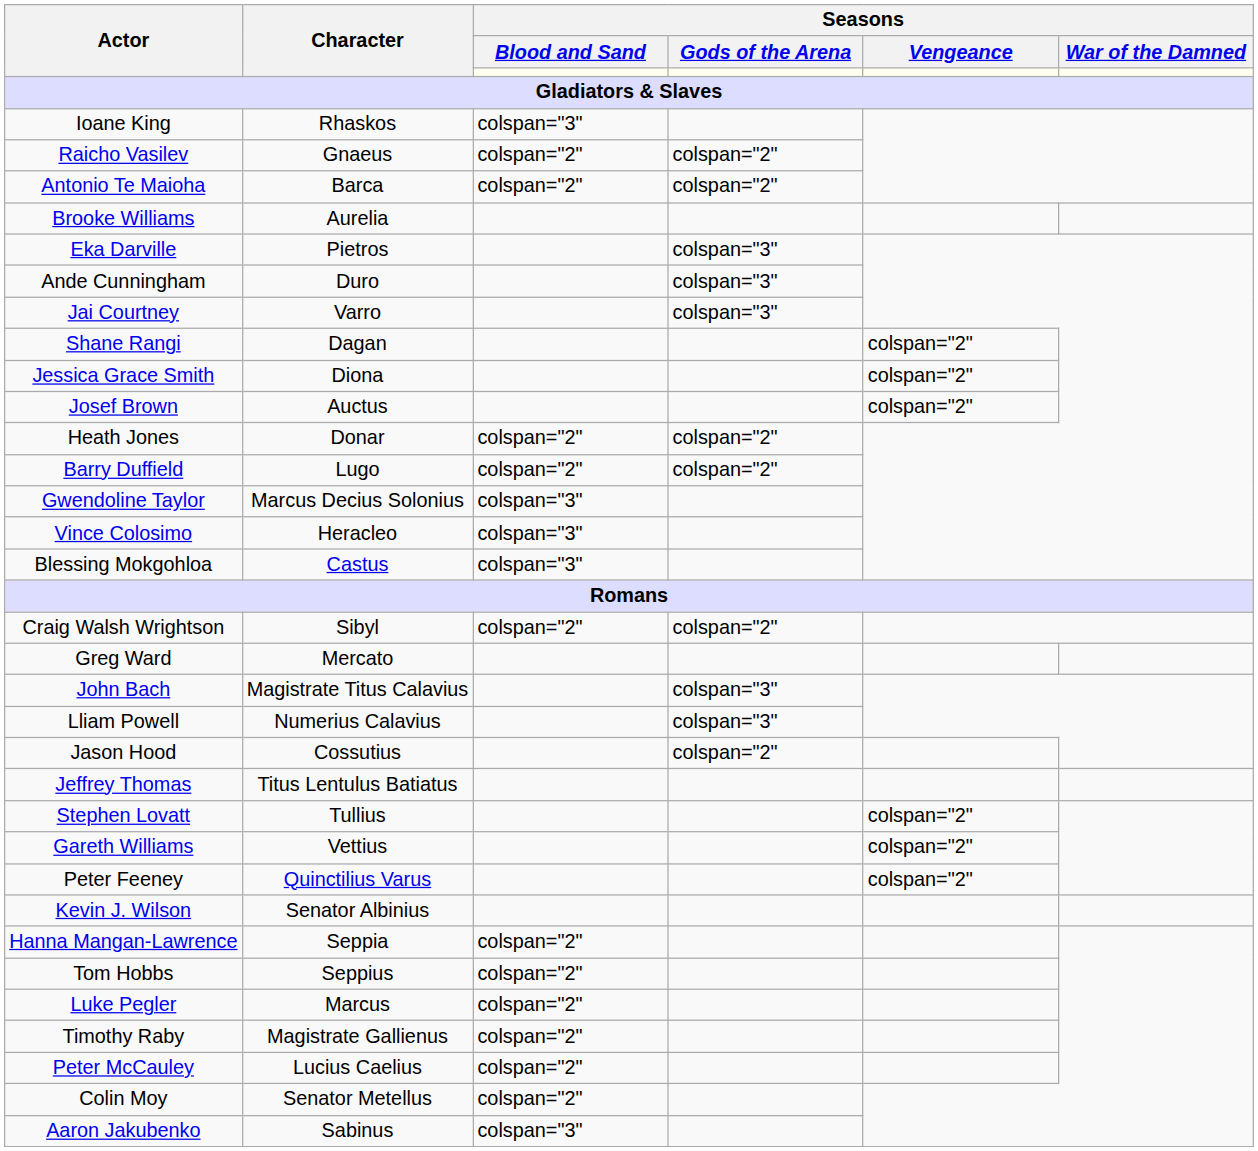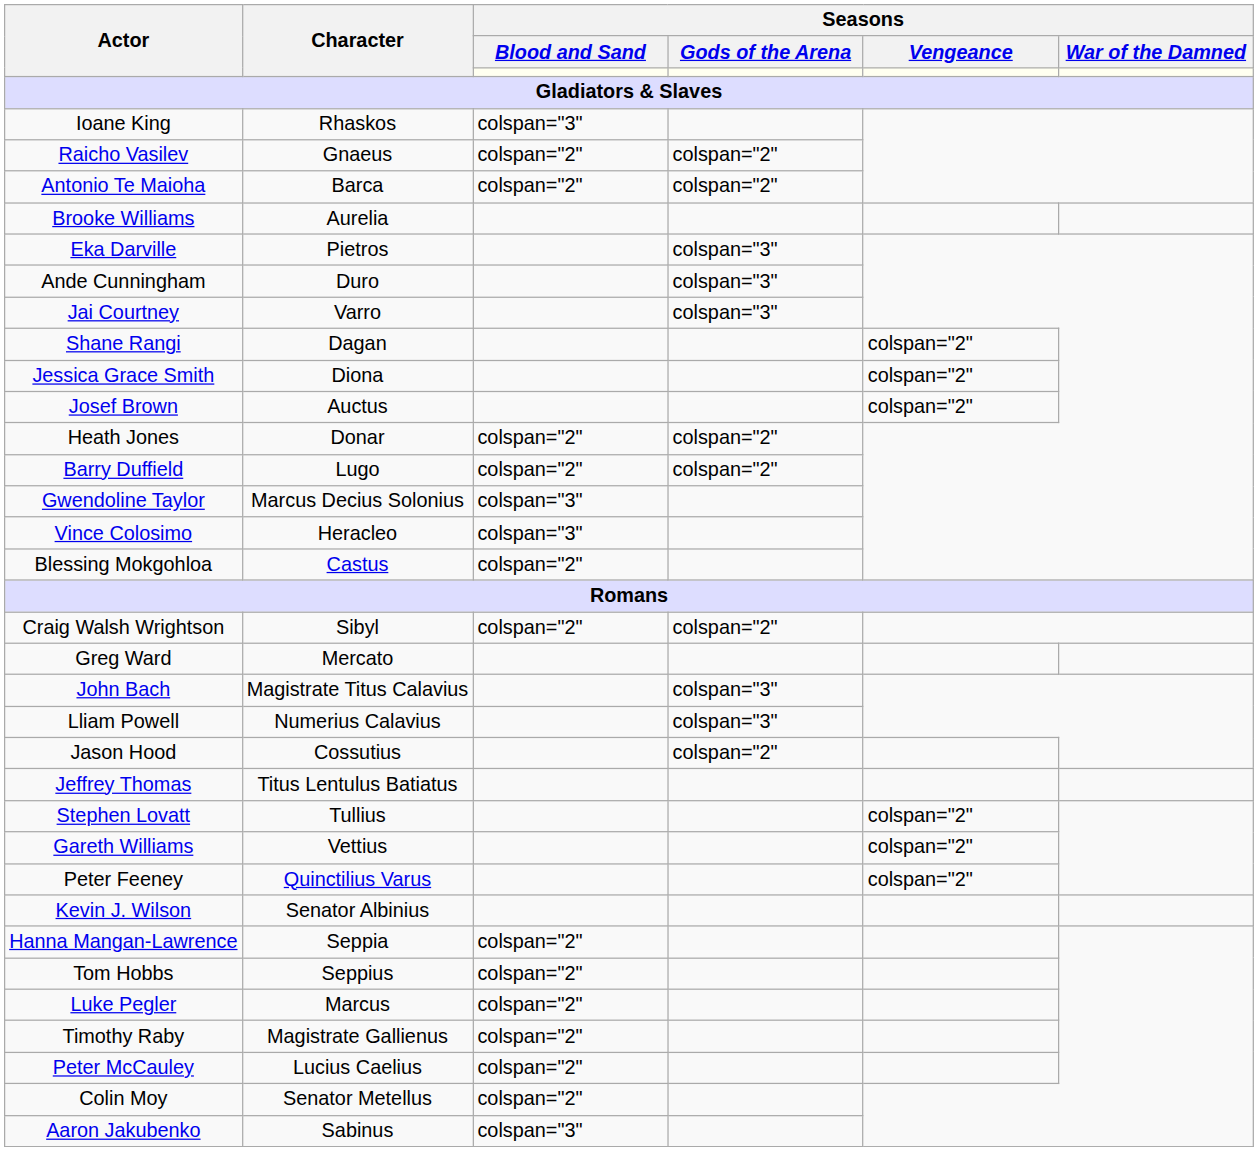(530, 564) colspan="3" -> (530, 564) colspan="2"
